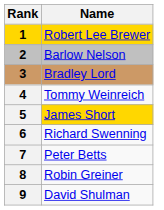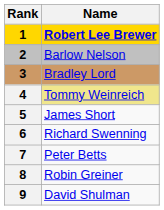(97, 34) normal -> (100, 34) bold
(94, 94) no background -> (94, 94) khaki background
(80, 114) gold background -> (80, 114) no background
